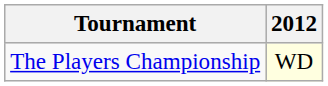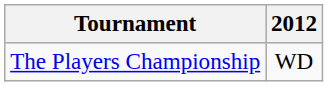(294, 61) lightyellow background -> (294, 61) no background
